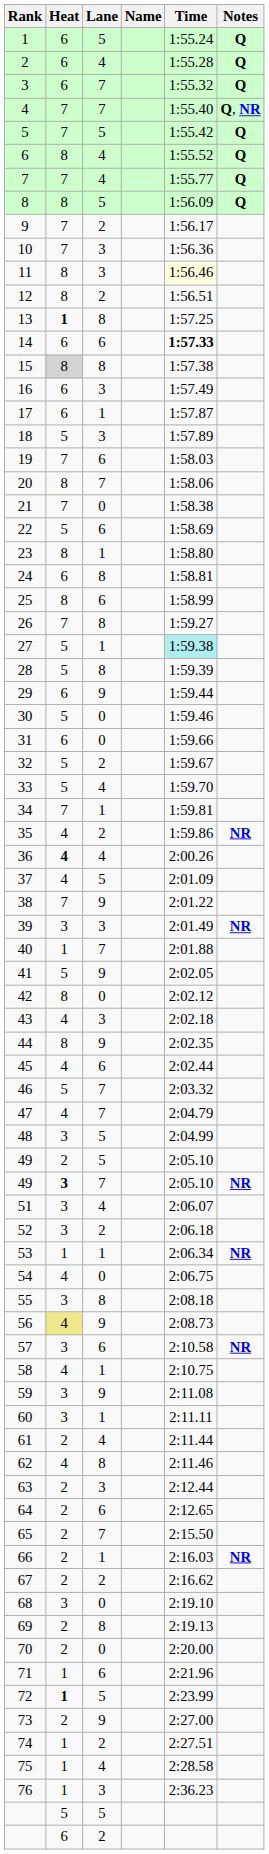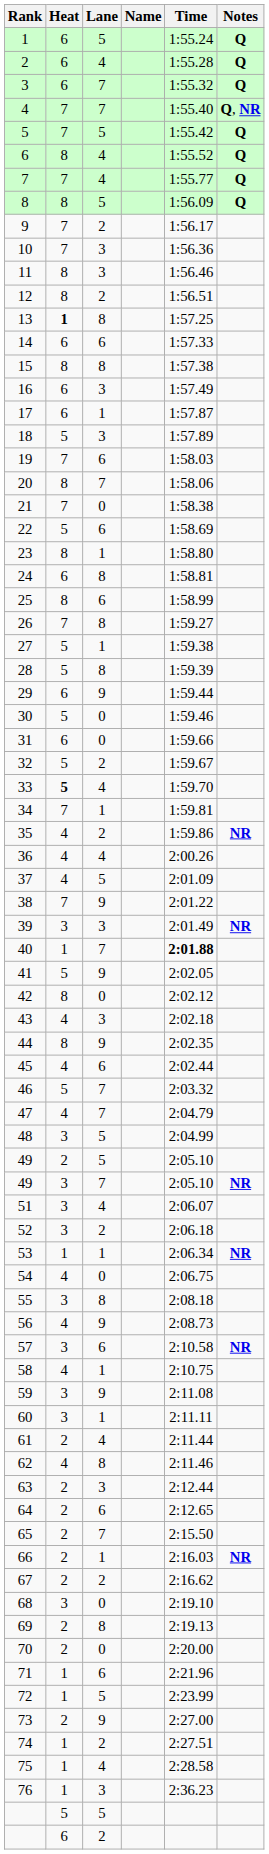(191, 272) lightyellow background -> (191, 272) no background
(191, 343) bold -> (191, 343) normal
(64, 366) lightgrey background -> (64, 366) no background
(191, 646) paleturquoise background -> (191, 646) no background
(64, 786) normal -> (64, 786) bold
(64, 856) bold -> (64, 856) normal
(191, 949) normal -> (191, 949) bold
(64, 1183) bold -> (64, 1183) normal
(64, 1323) khaki background -> (64, 1323) no background
(64, 1697) bold -> (64, 1697) normal
